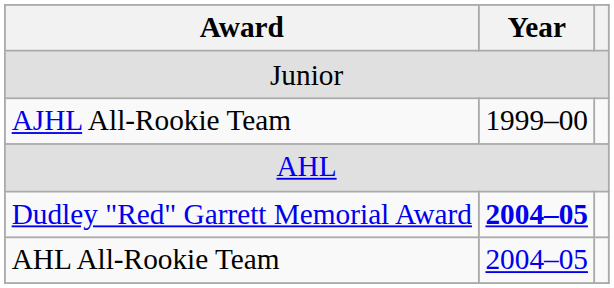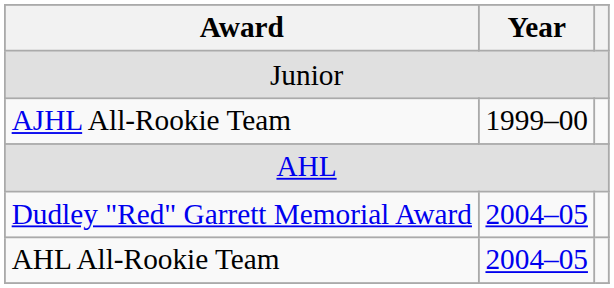(537, 213) bold -> (537, 213) normal
